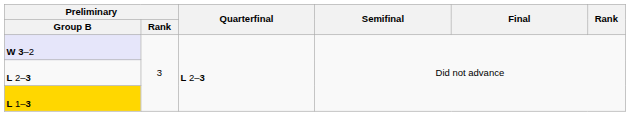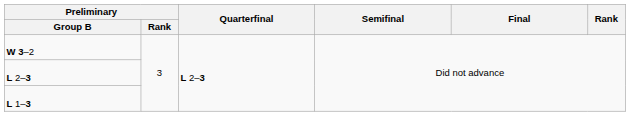(20, 53) lavender background -> (20, 53) no background
(19, 104) gold background -> (19, 104) no background
